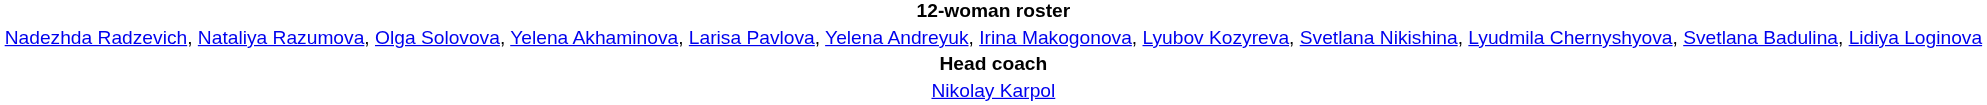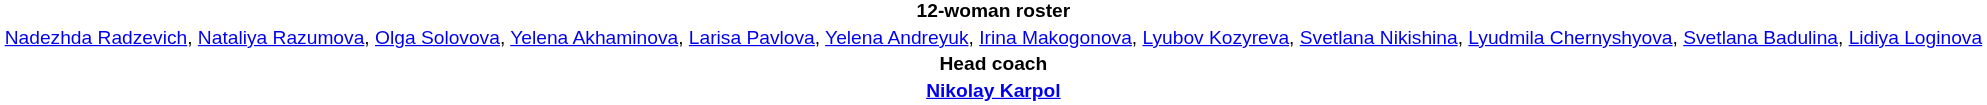(993, 90) normal -> (993, 90) bold
